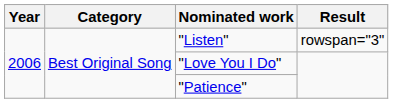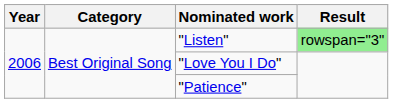(342, 40) no background -> (342, 40) lightgreen background
